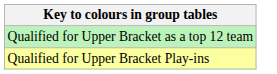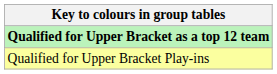(130, 36) normal -> (138, 36) bold
